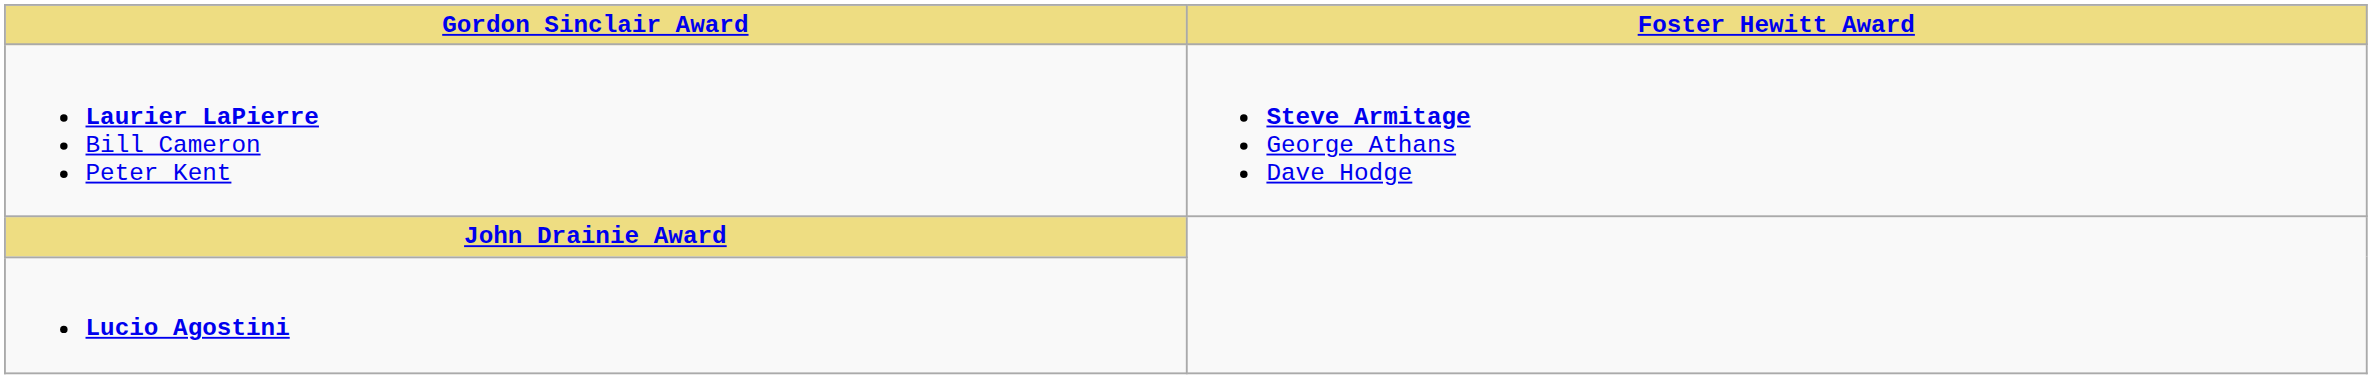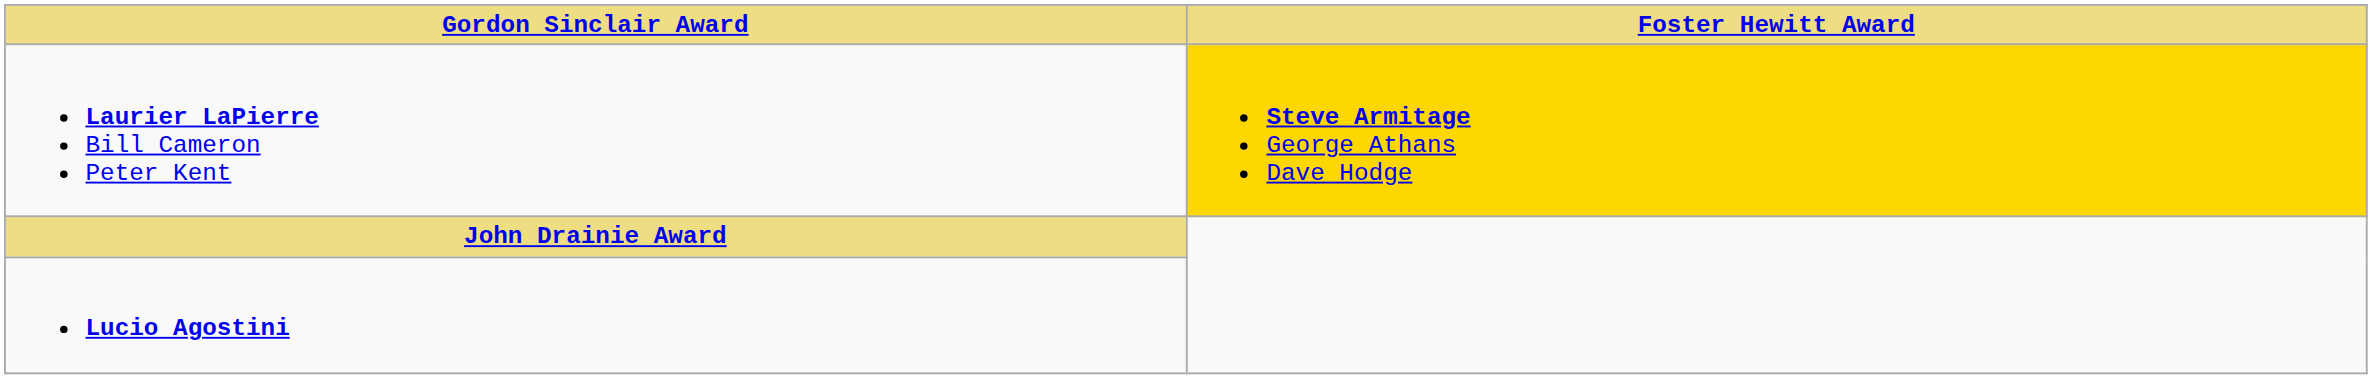(1776, 145) no background -> (1776, 145) gold background
